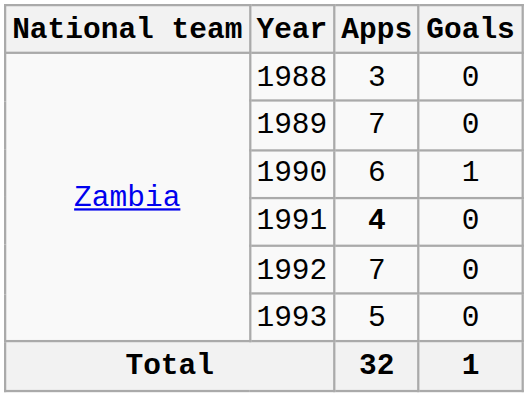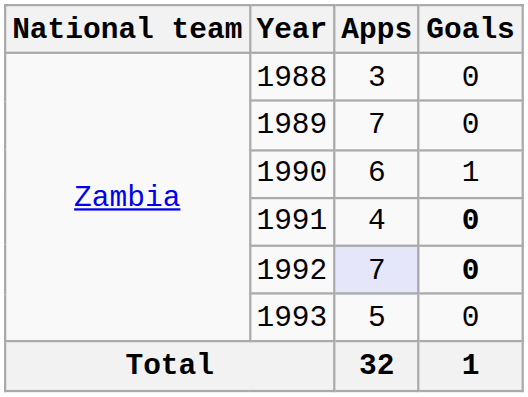(377, 222) bold -> (377, 222) normal
(471, 222) normal -> (471, 222) bold
(377, 270) no background -> (377, 270) lavender background
(471, 270) normal -> (471, 270) bold
